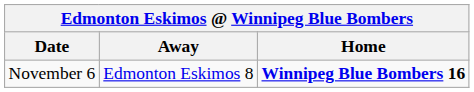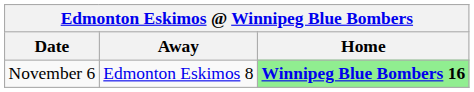(363, 73) no background -> (363, 73) lightgreen background
